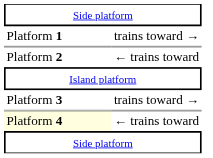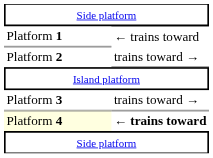(157, 36) trains toward → -> (157, 36) ← trains toward
(157, 57) ← trains toward -> (157, 56) trains toward →
(157, 121) normal -> (160, 121) bold
